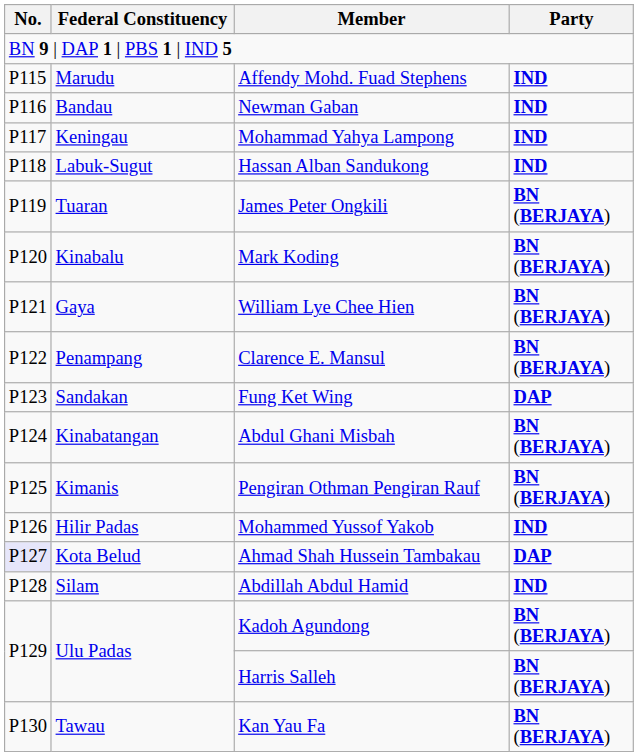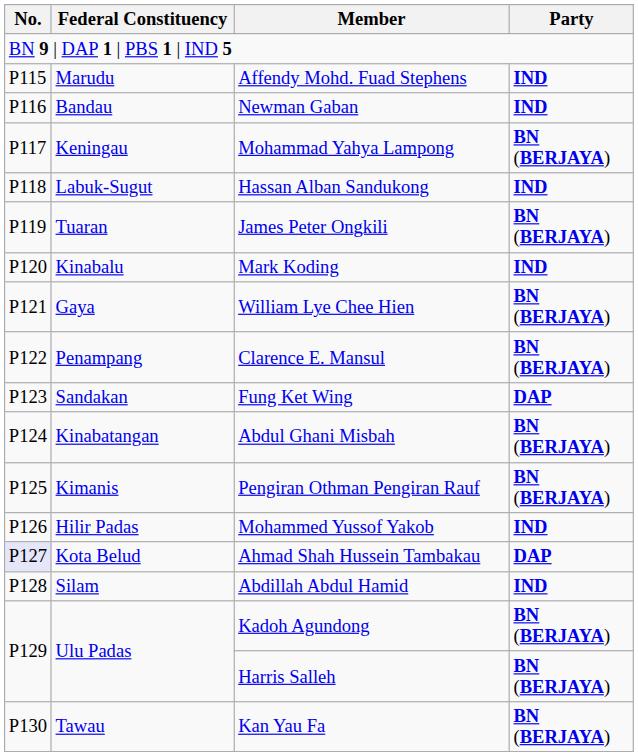(531, 136) IND -> (562, 147) BN (BERJAYA)
(562, 256) BN (BERJAYA) -> (531, 267) IND
